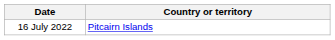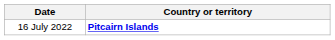(120, 27) normal -> (123, 27) bold
